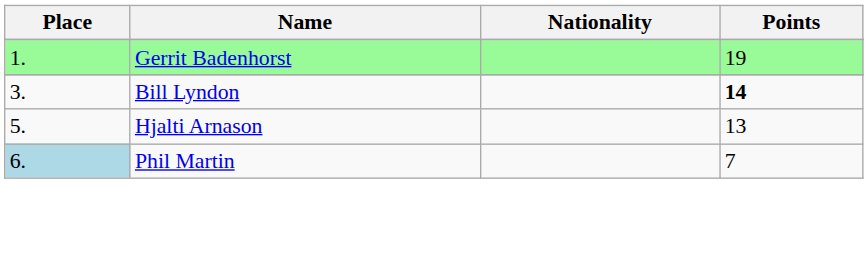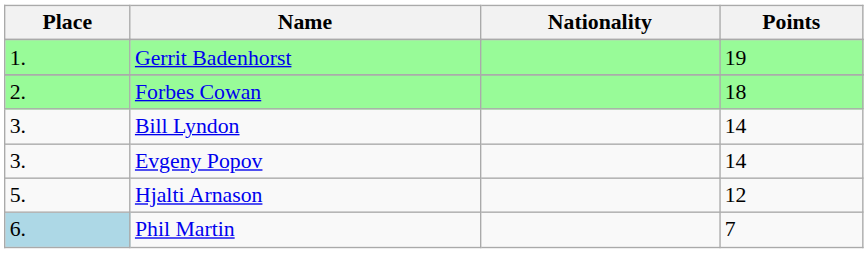+ row: (198, 91)
(736, 91) bold -> (736, 126) normal
+ row: (199, 160)
(736, 126) 13 -> (736, 195) 12
